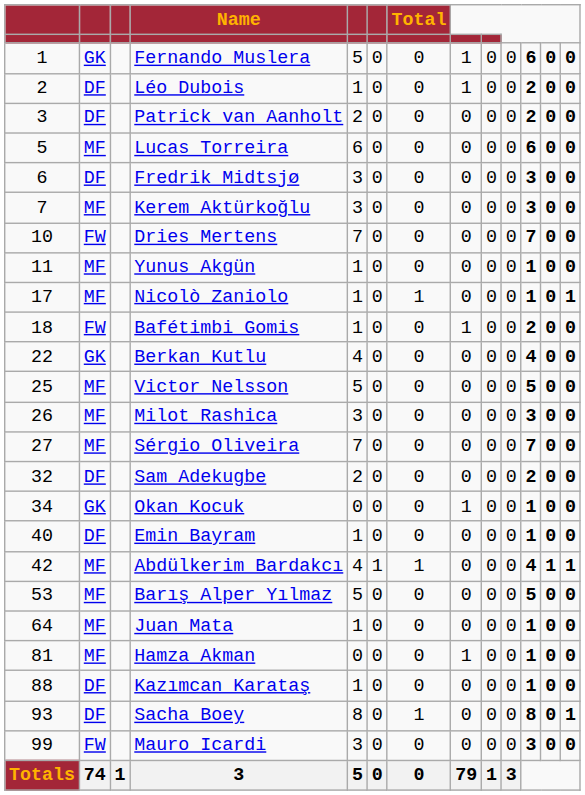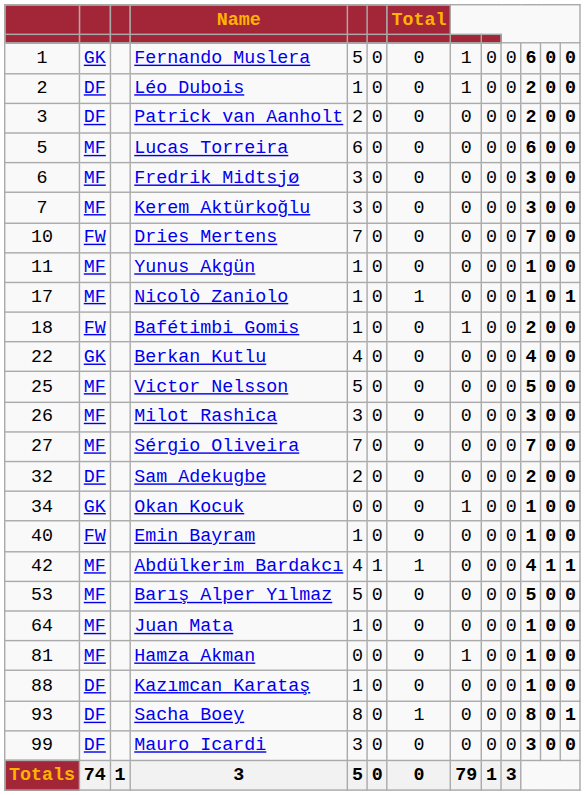(95, 178) DF -> (95, 178) MF
(95, 536) DF -> (95, 536) FW
(95, 745) FW -> (95, 745) DF
